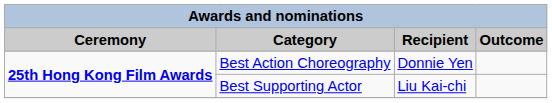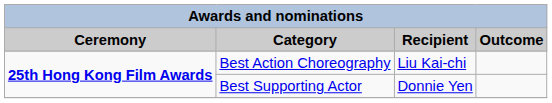(435, 63) Donnie Yen -> (432, 63) Liu Kai-chi
(432, 86) Liu Kai-chi -> (435, 86) Donnie Yen
